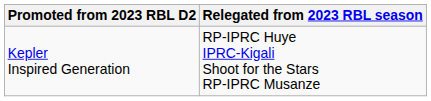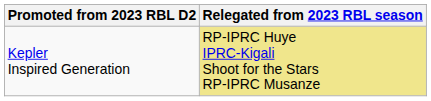(261, 61) no background -> (261, 61) khaki background
